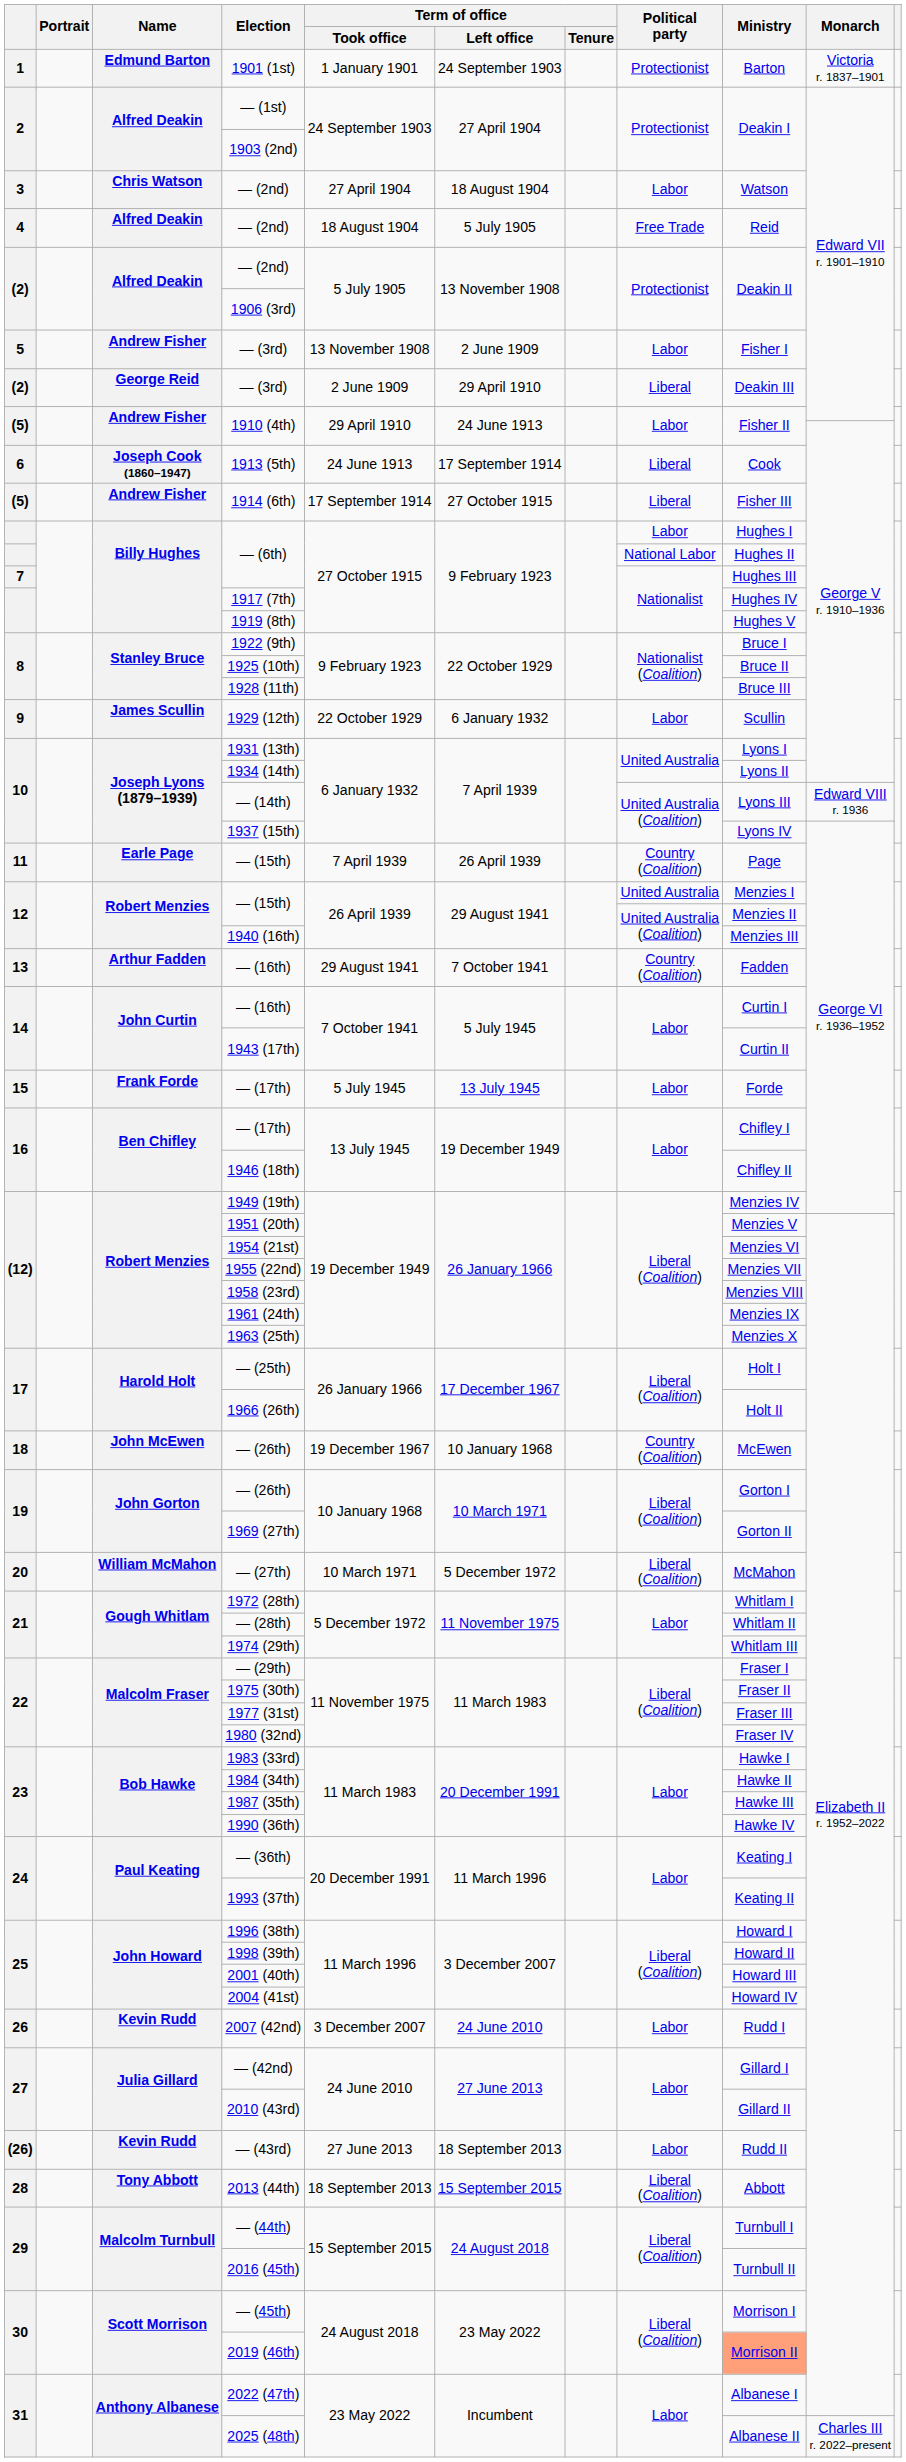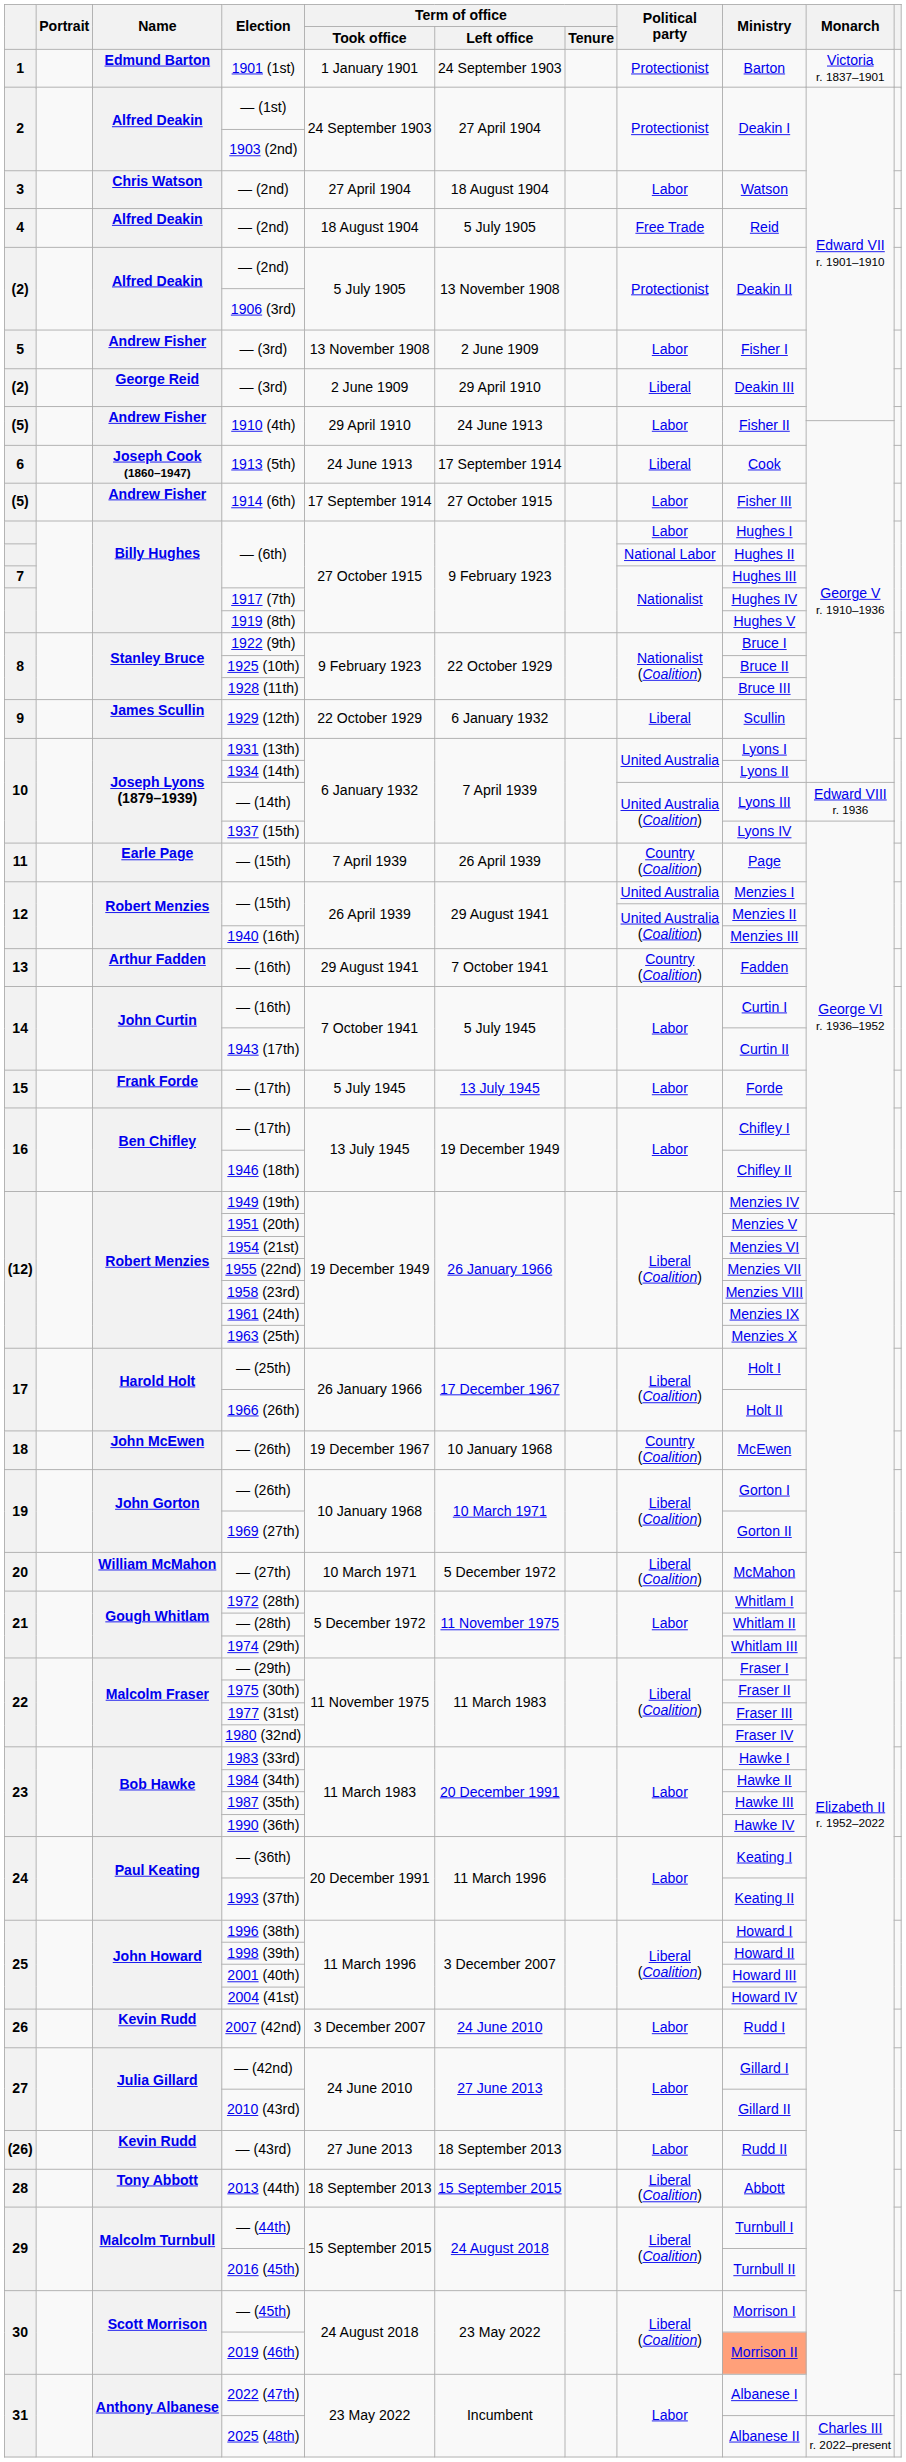(670, 502) Liberal -> (670, 502) Labor
(670, 719) Labor -> (670, 719) Liberal
